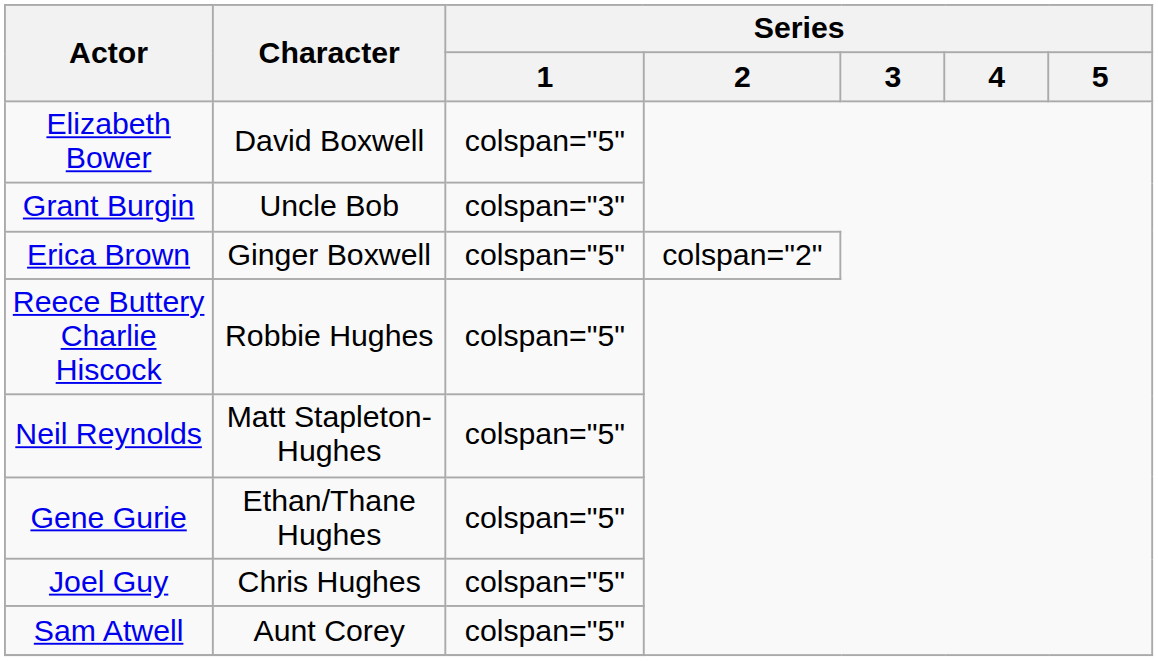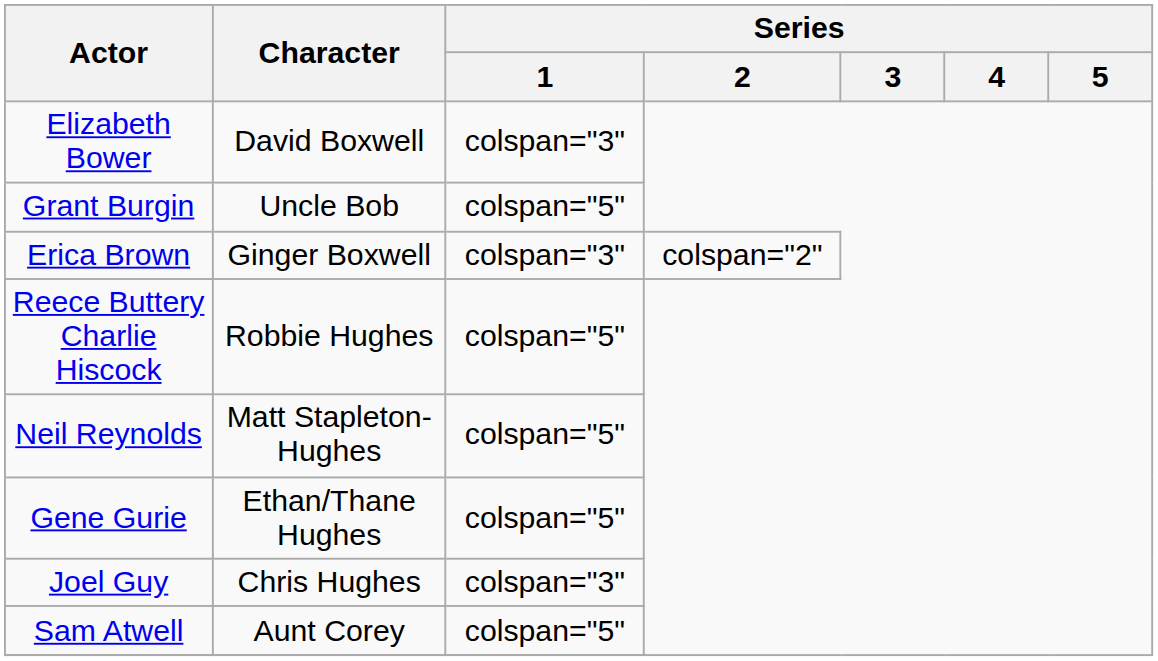(545, 141) colspan="5" -> (545, 141) colspan="3"
(545, 206) colspan="3" -> (545, 206) colspan="5"
(545, 254) colspan="5" -> (545, 254) colspan="3"
(545, 582) colspan="5" -> (545, 582) colspan="3"
